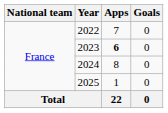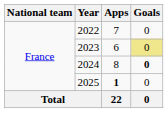(116, 47) bold -> (116, 47) normal
(147, 47) no background -> (147, 47) khaki background
(147, 64) normal -> (147, 64) bold
(116, 82) normal -> (116, 82) bold
